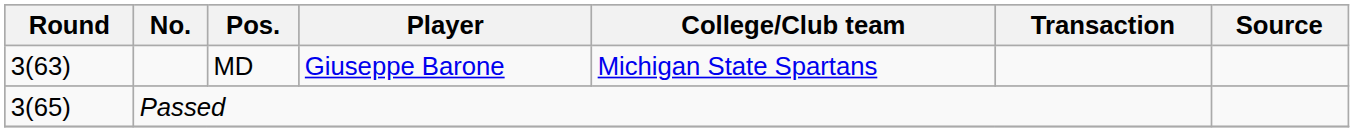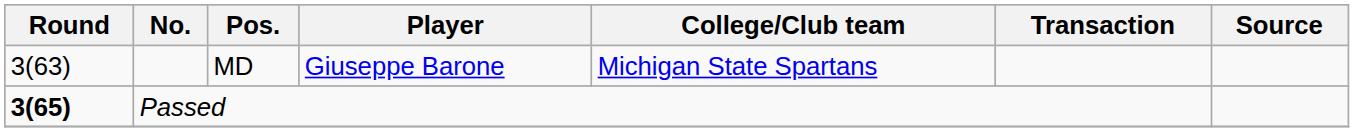(41, 107) normal -> (41, 107) bold
